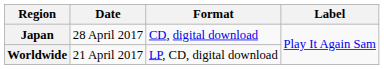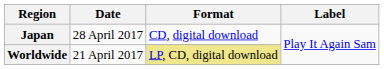(213, 54) no background -> (213, 54) khaki background
